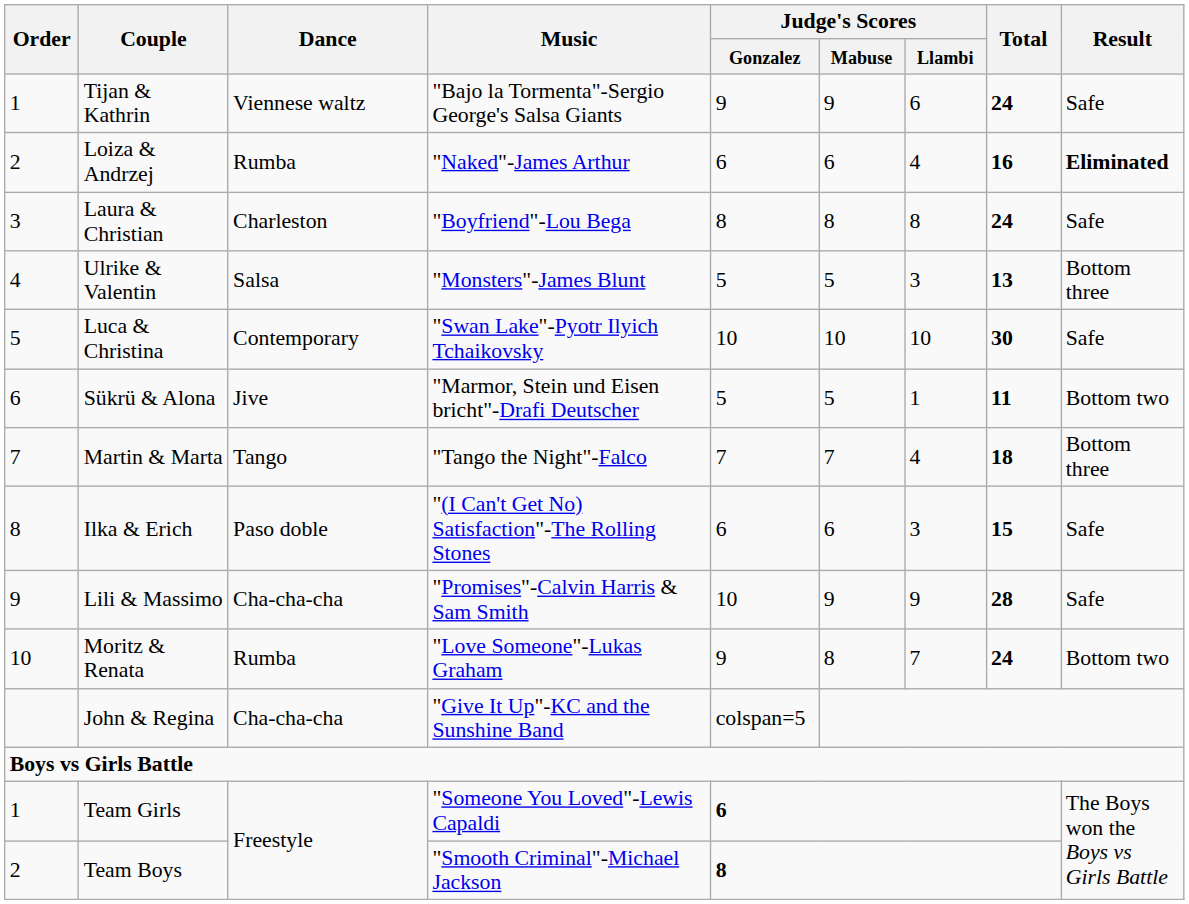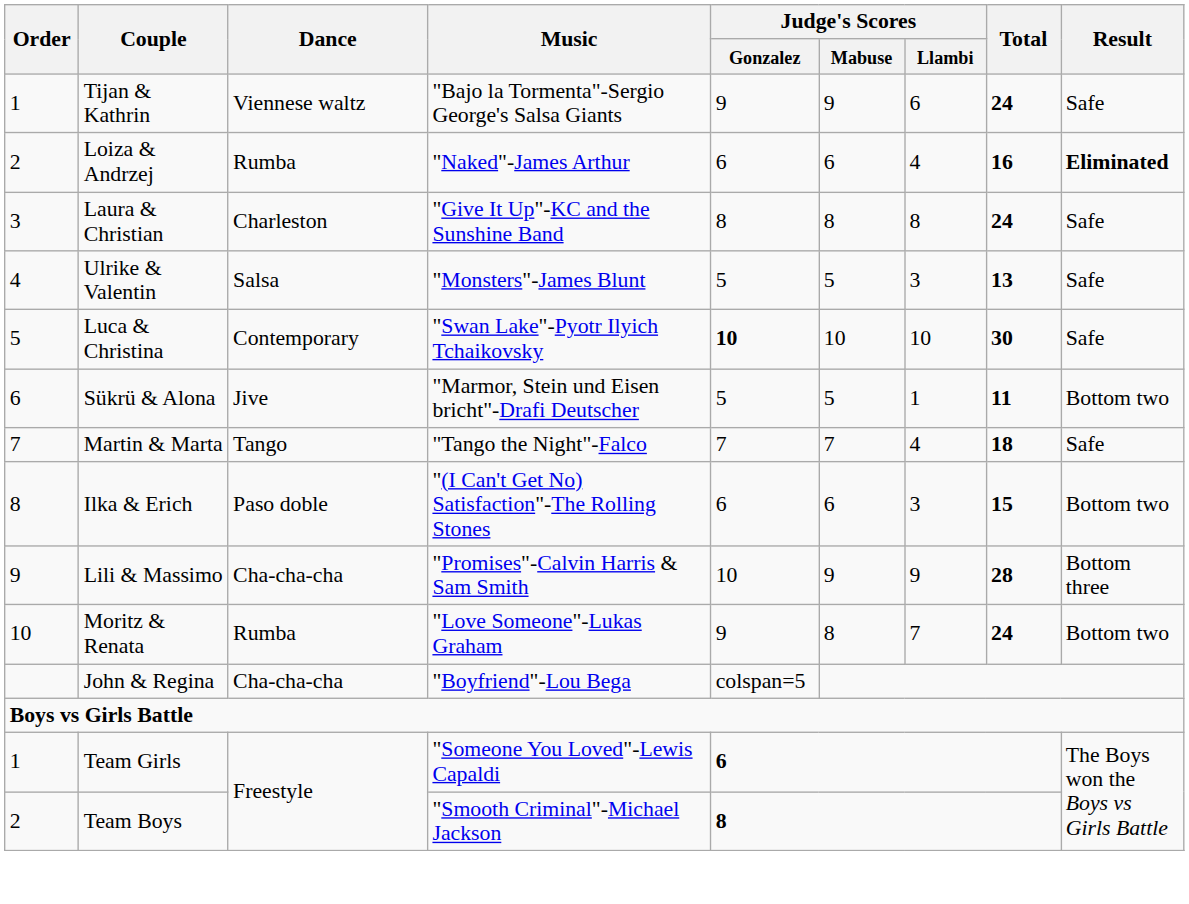(532, 220) "Boyfriend"-Lou Bega -> (541, 220) "Give It Up"-KC and the Sunshine Band
(1098, 279) Bottom three -> (1085, 279) Safe
(727, 338) normal -> (727, 338) bold
(1098, 456) Bottom three -> (1085, 444) Safe
(1085, 528) Safe -> (1117, 503) Bottom two
(1085, 599) Safe -> (1098, 574) Bottom three
(541, 717) "Give It Up"-KC and the Sunshine Band -> (532, 680) "Boyfriend"-Lou Bega
